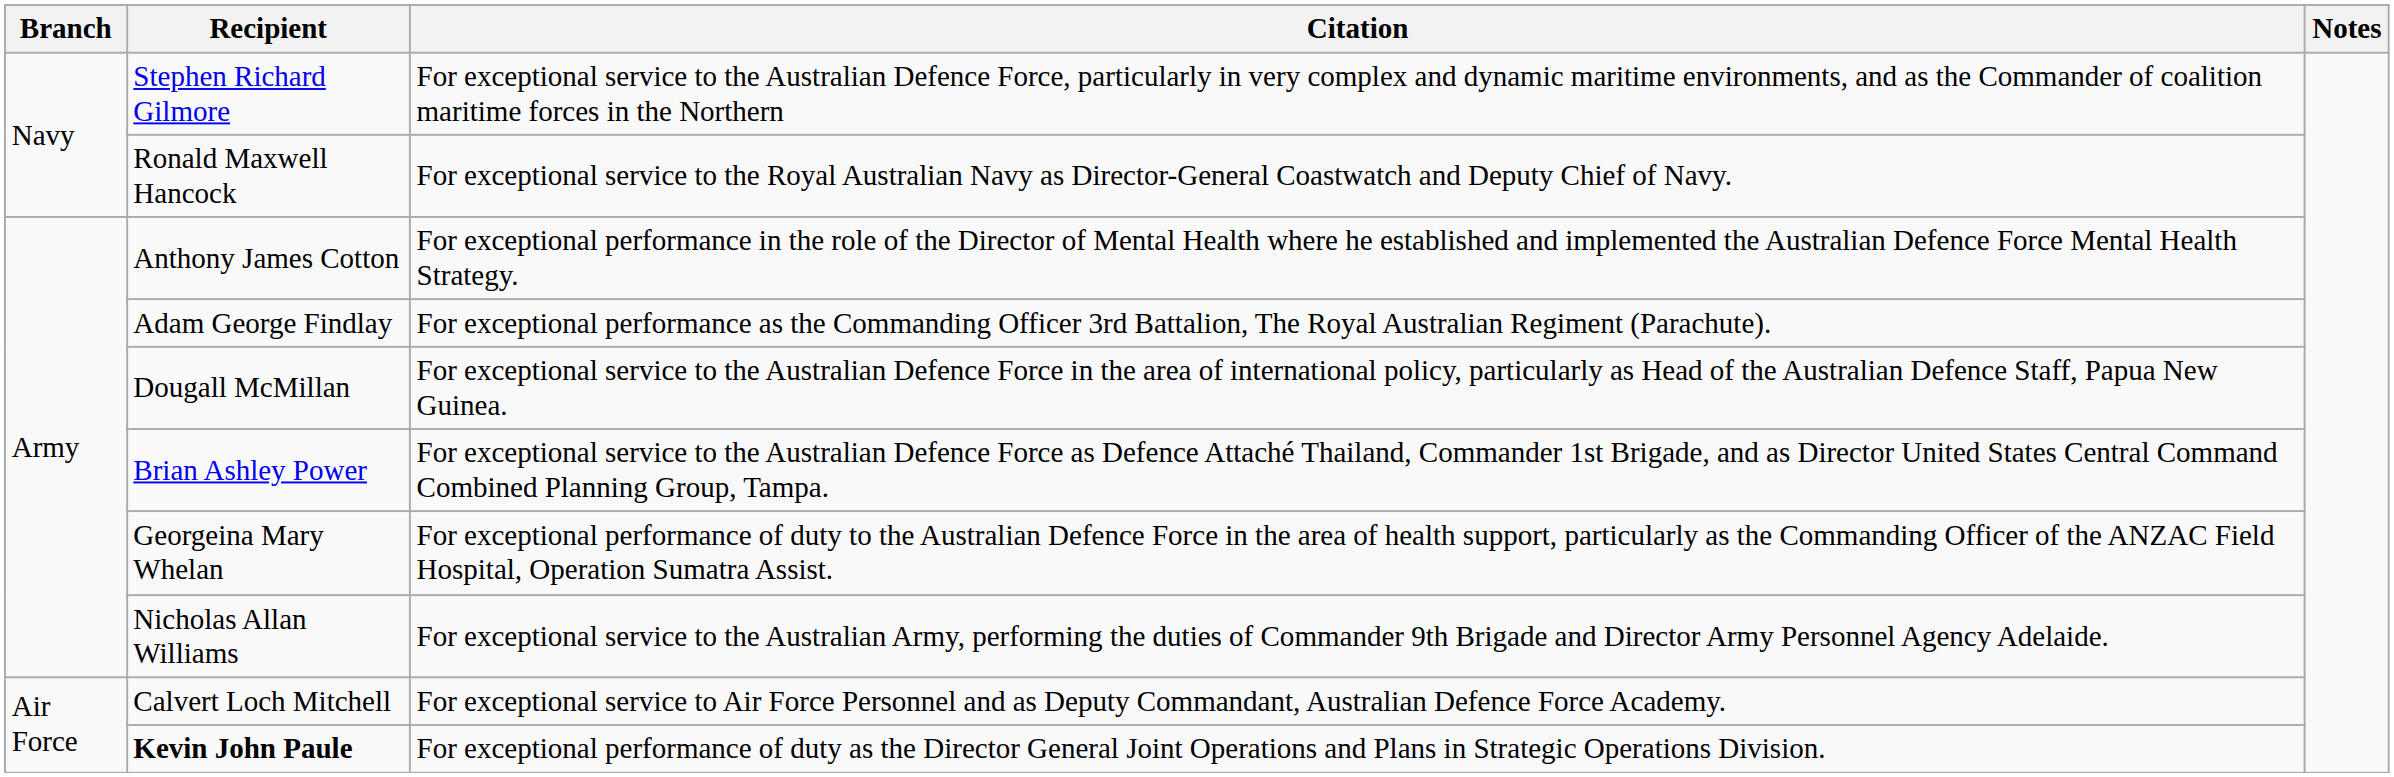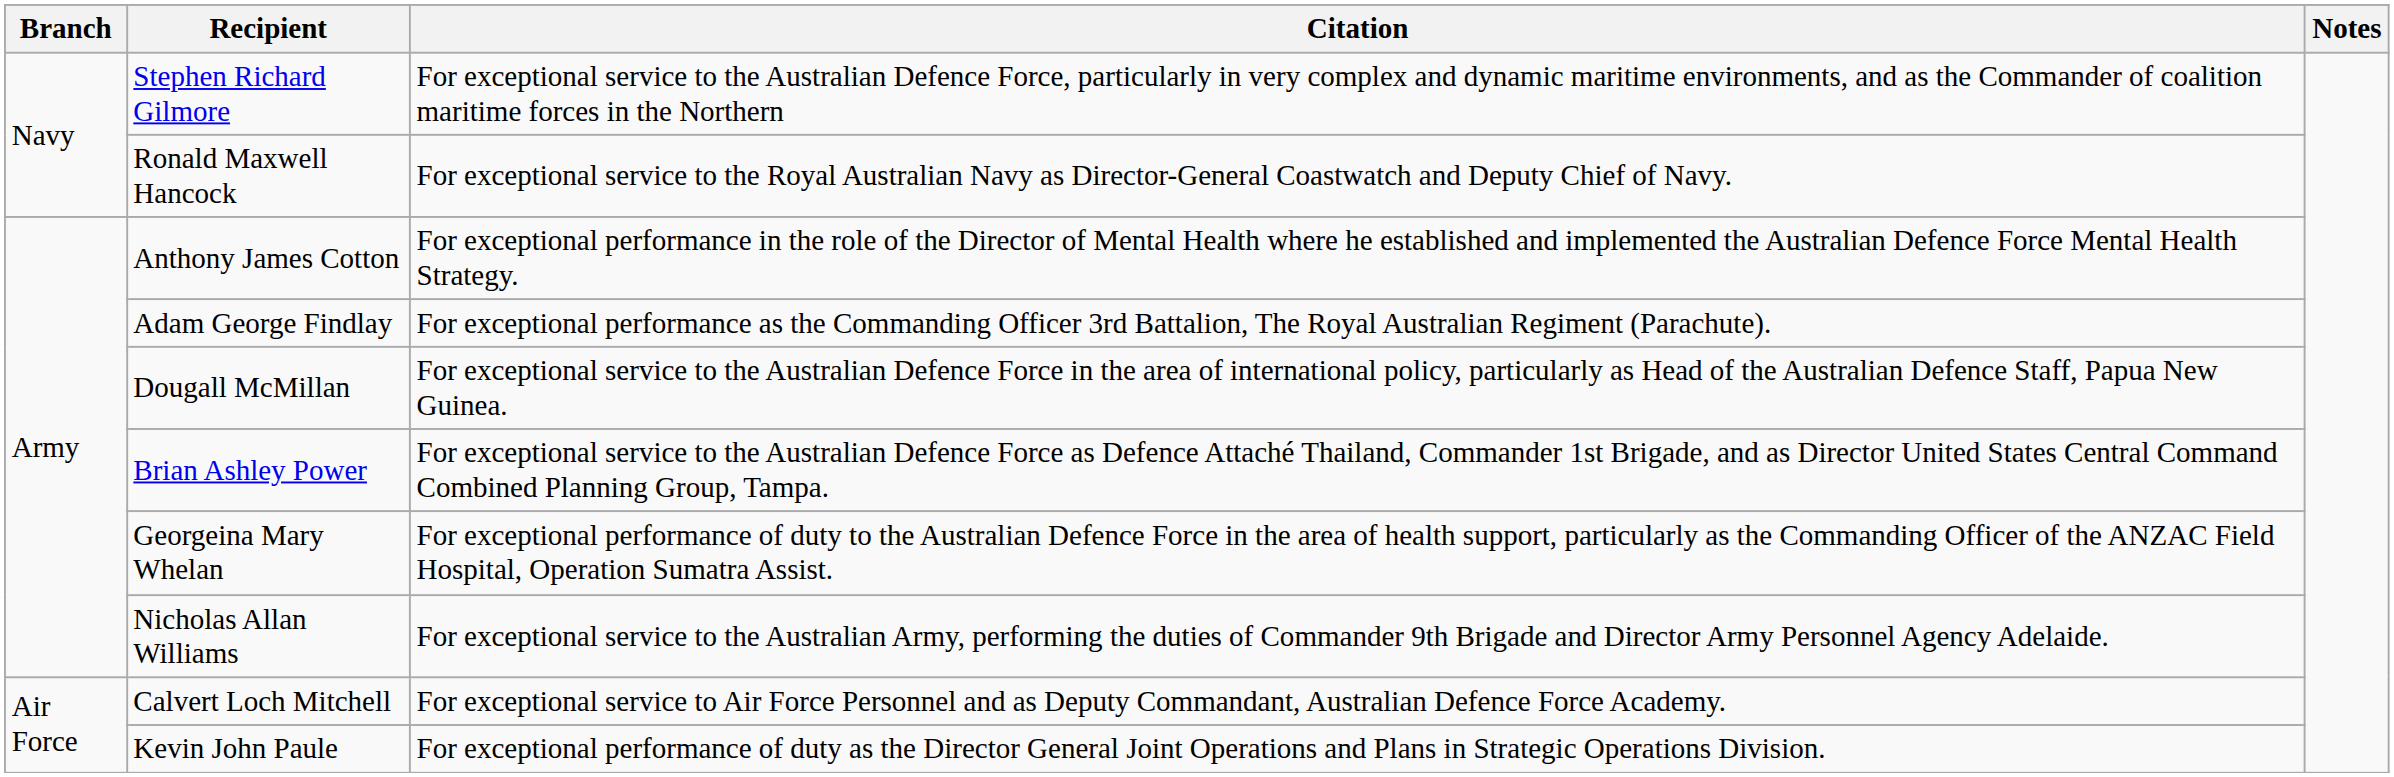(243, 747) bold -> (236, 747) normal
